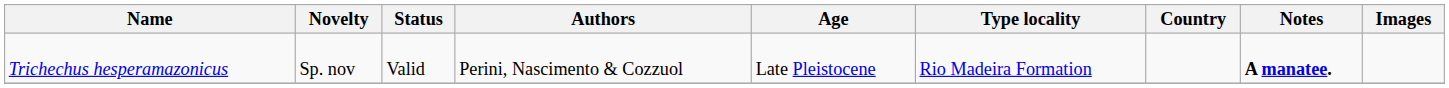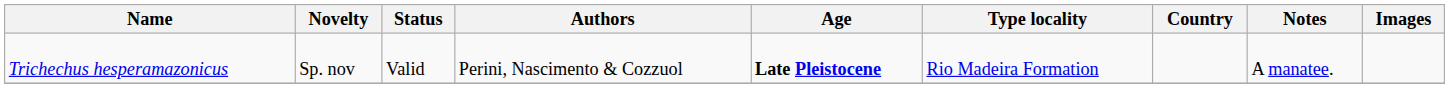(816, 68) normal -> (818, 68) bold
(1288, 68) bold -> (1292, 68) normal
